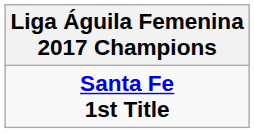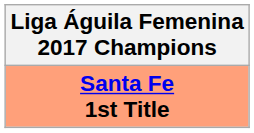(127, 96) no background -> (127, 96) lightsalmon background
